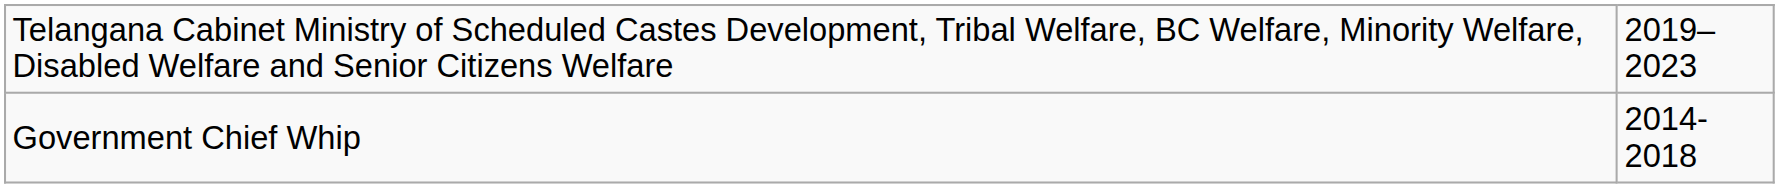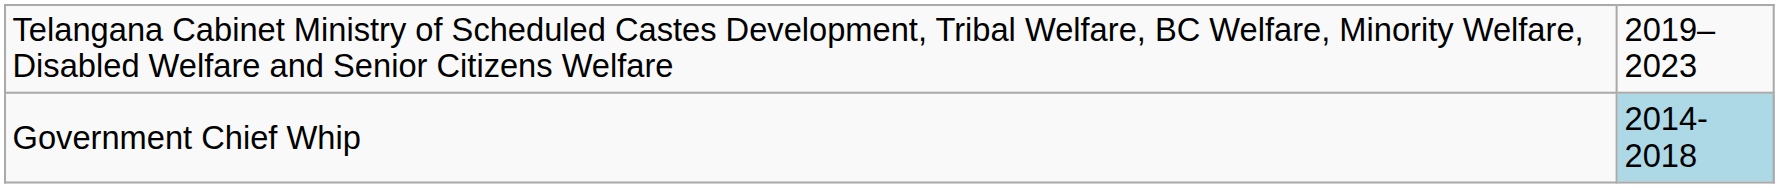(1666, 137) no background -> (1666, 137) lightblue background
